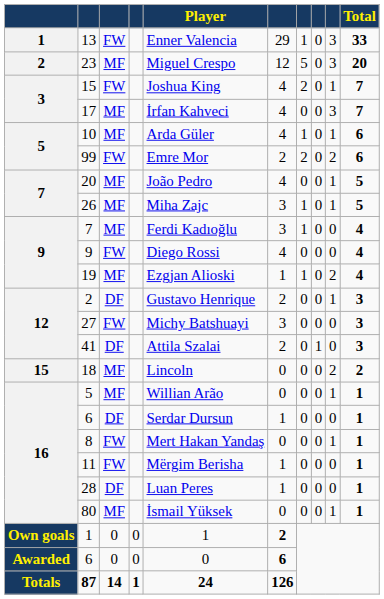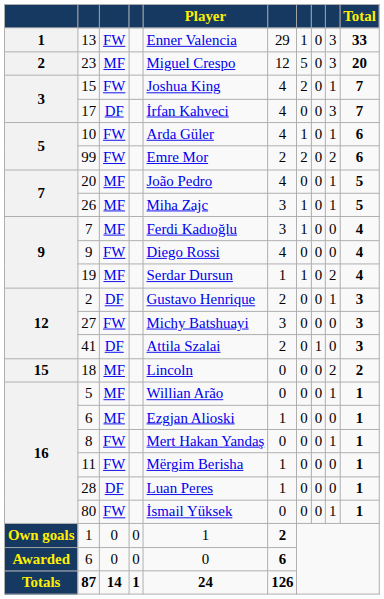(114, 110) MF -> (114, 110) DF
(114, 134) MF -> (114, 134) FW
(191, 275) Ezgjan Alioski -> (190, 275) Serdar Dursun
(114, 417) DF -> (114, 417) MF
(190, 417) Serdar Dursun -> (191, 417) Ezgjan Alioski
(114, 511) MF -> (114, 511) FW
